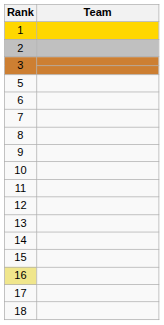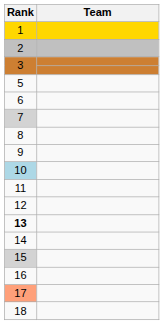(20, 118) no background -> (20, 118) lightgrey background
(20, 170) no background -> (20, 170) lightblue background
(20, 223) normal -> (20, 223) bold
(20, 258) no background -> (20, 258) lightgrey background
(20, 275) khaki background -> (20, 275) no background
(20, 293) no background -> (20, 293) lightsalmon background
